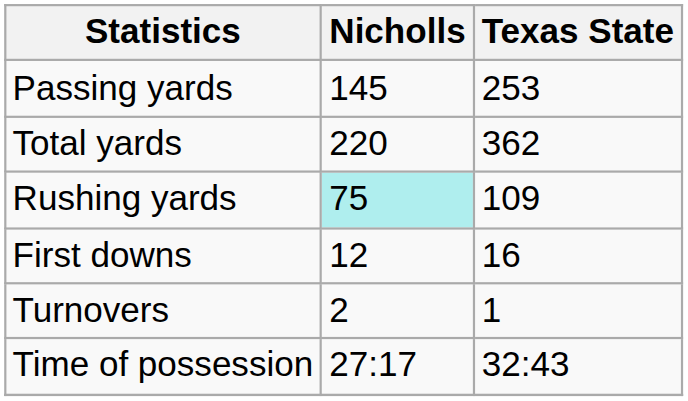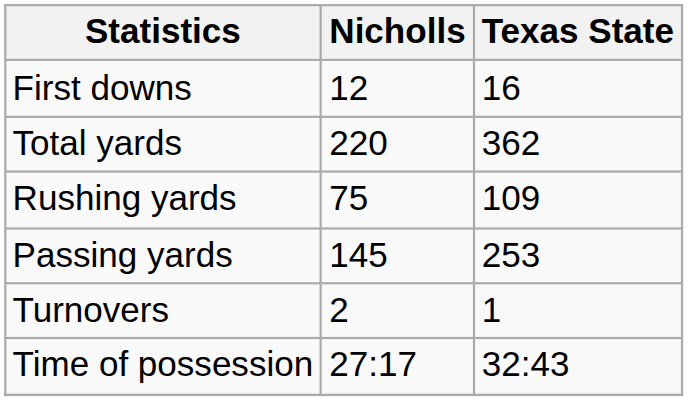rows swapped: (102, 254) <-> (123, 87)
(349, 199) paleturquoise background -> (349, 199) no background
